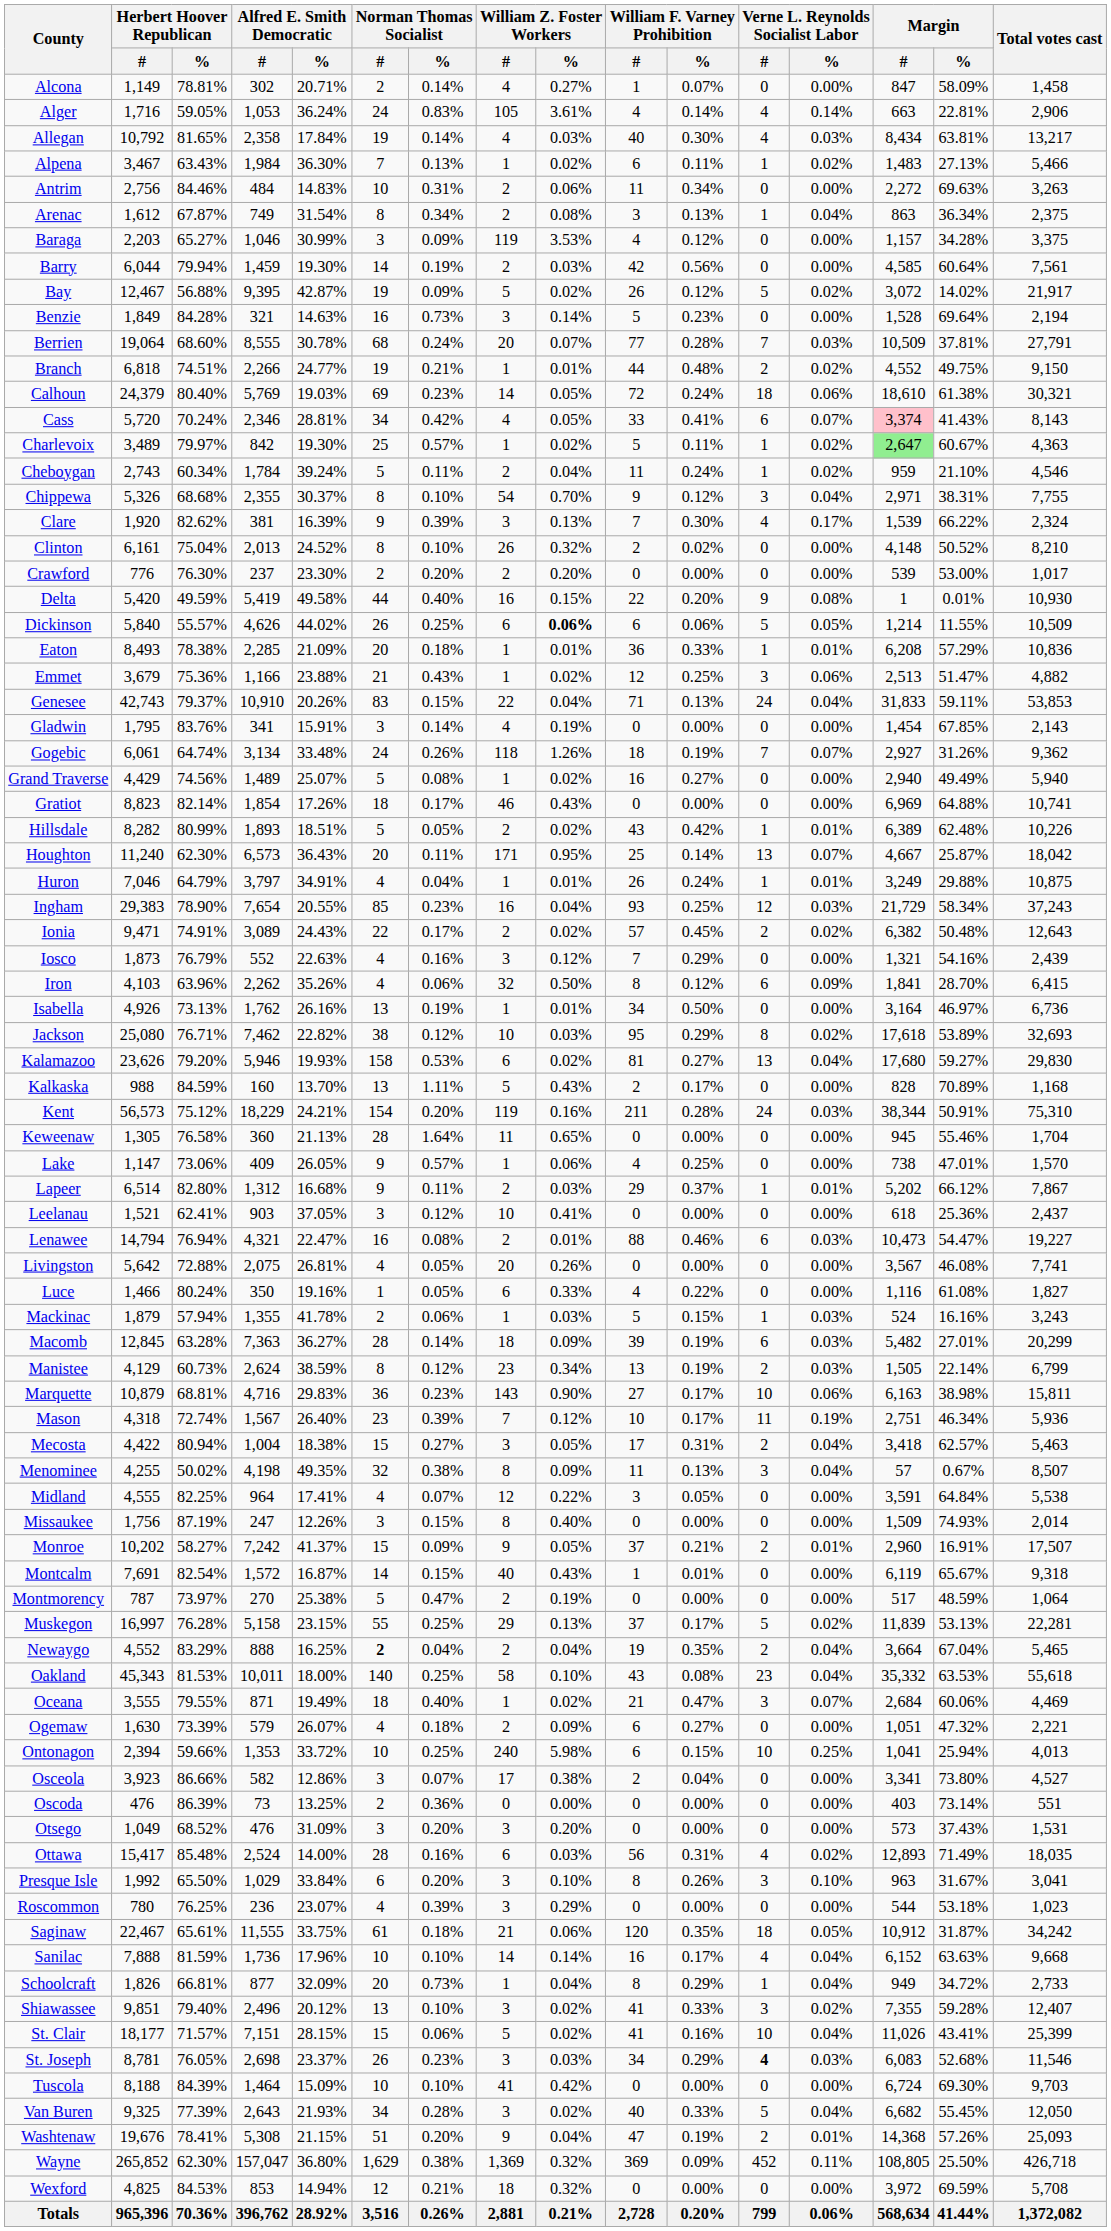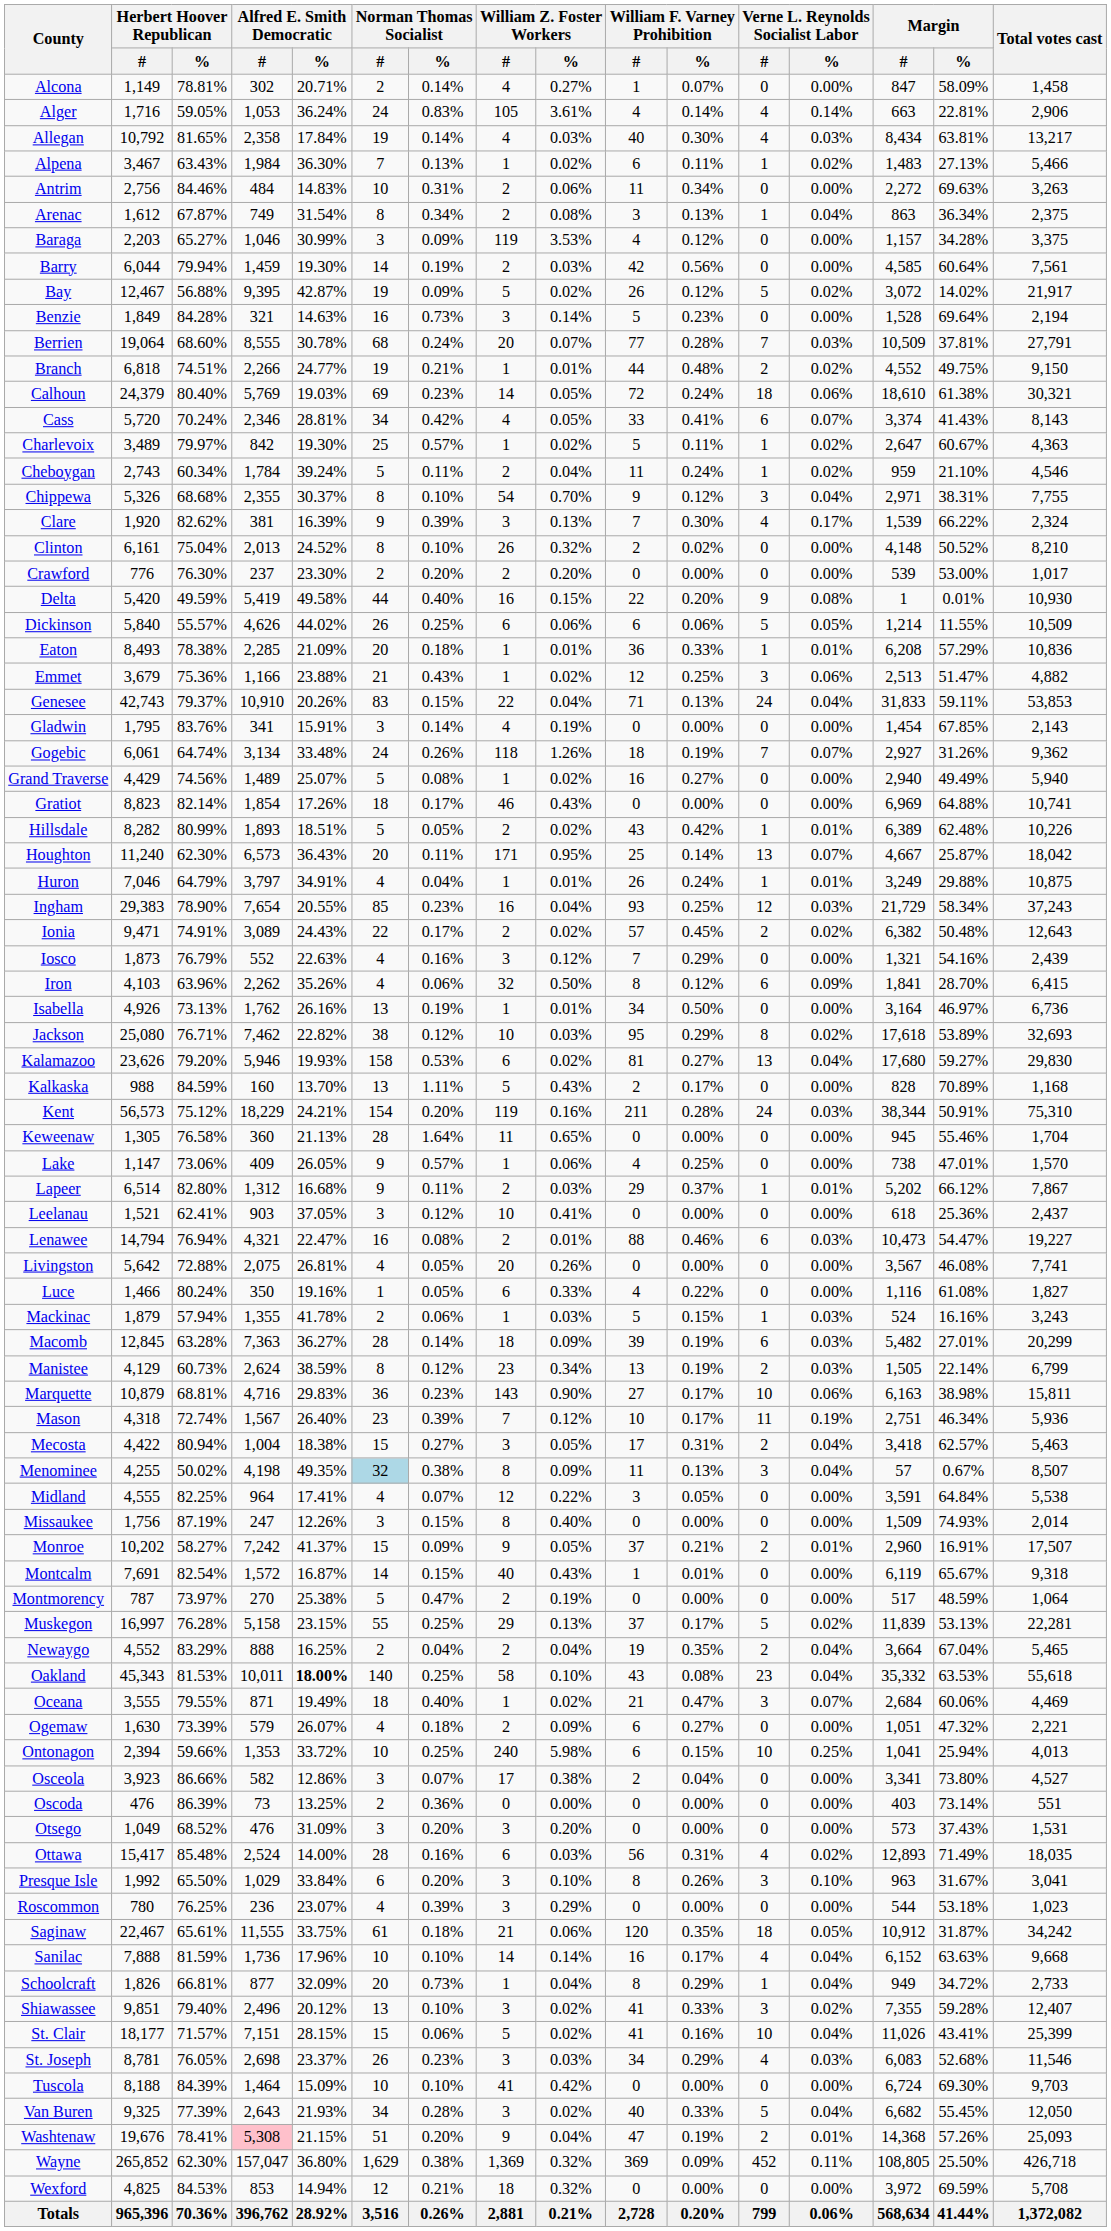(903, 419) pink background -> (903, 419) no background
(903, 445) lightgreen background -> (903, 445) no background
(571, 624) bold -> (571, 624) normal
(380, 1470) no background -> (380, 1470) lightblue background
(380, 1650) bold -> (380, 1650) normal
(322, 1675) normal -> (322, 1675) bold
(764, 2060) bold -> (764, 2060) normal
(262, 2137) no background -> (262, 2137) pink background
